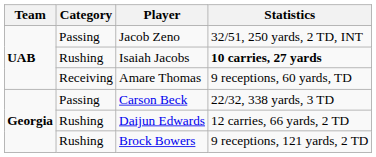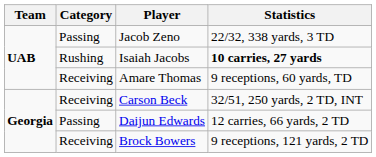(287, 36) 32/51, 250 yards, 2 TD, INT -> (273, 36) 22/32, 338 yards, 3 TD
(79, 99) Passing -> (86, 99) Receiving
(273, 99) 22/32, 338 yards, 3 TD -> (287, 99) 32/51, 250 yards, 2 TD, INT
(81, 120) Rushing -> (79, 120) Passing
(81, 141) Rushing -> (86, 141) Receiving
